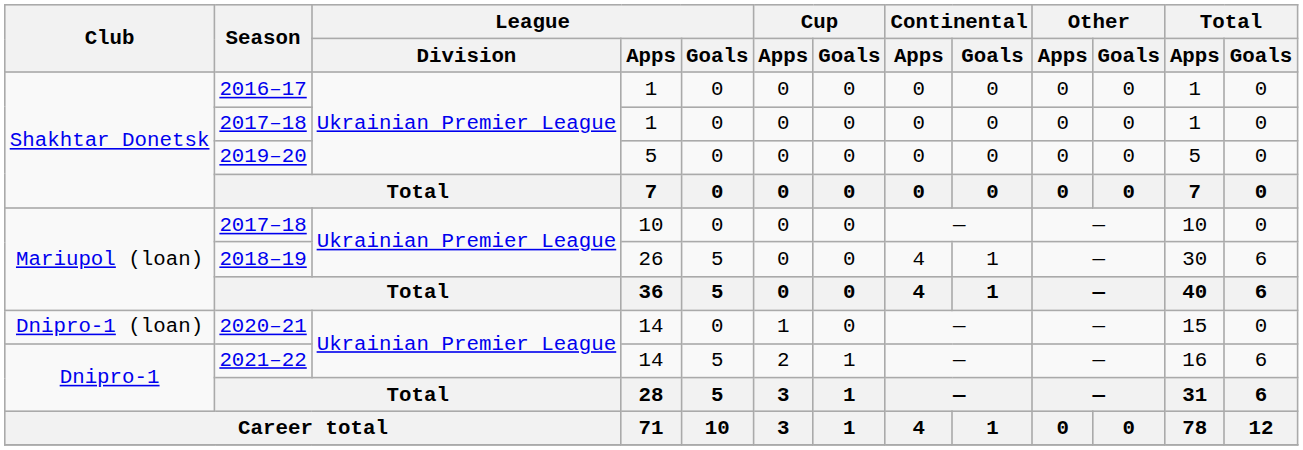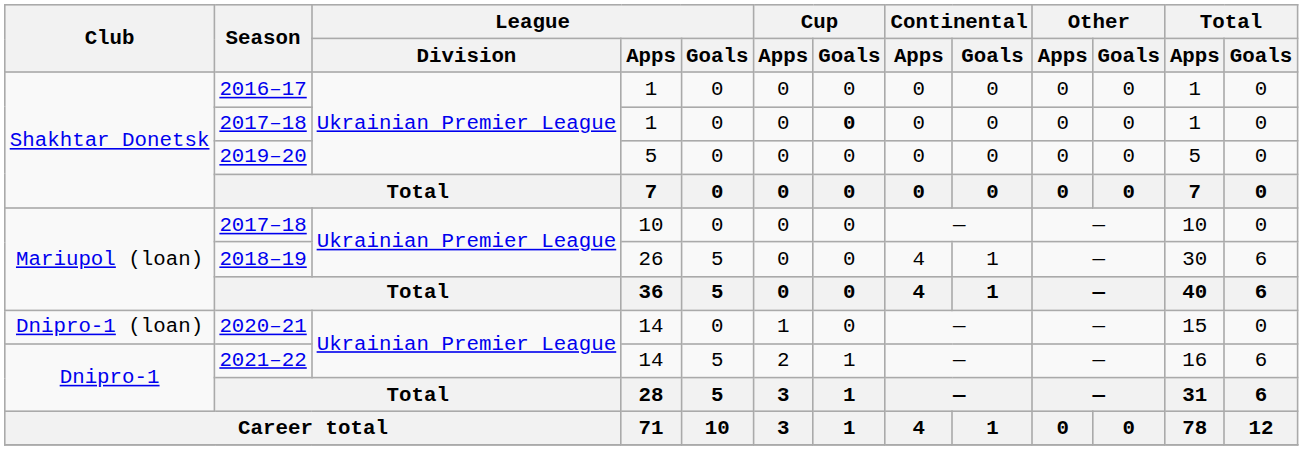(849, 123) normal -> (849, 123) bold
